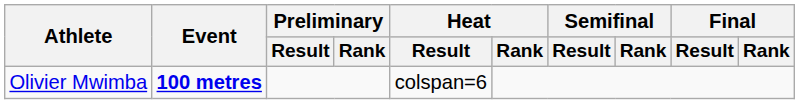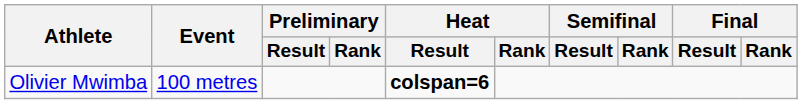(209, 83) bold -> (207, 83) normal
(441, 83) normal -> (440, 83) bold
